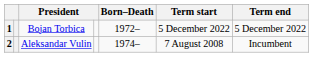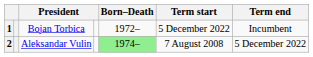(270, 28) 5 December 2022 -> (270, 28) Incumbent
(127, 44) no background -> (127, 44) lightgreen background
(270, 44) Incumbent -> (270, 44) 5 December 2022
